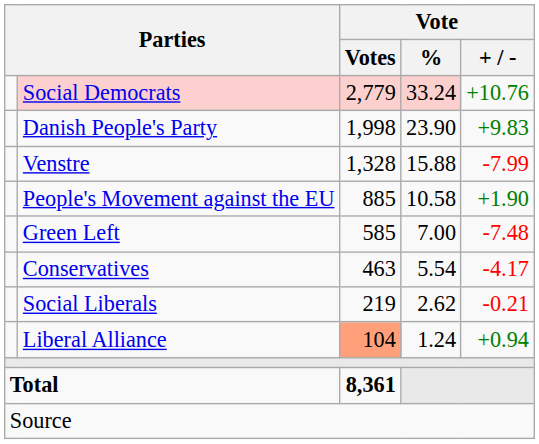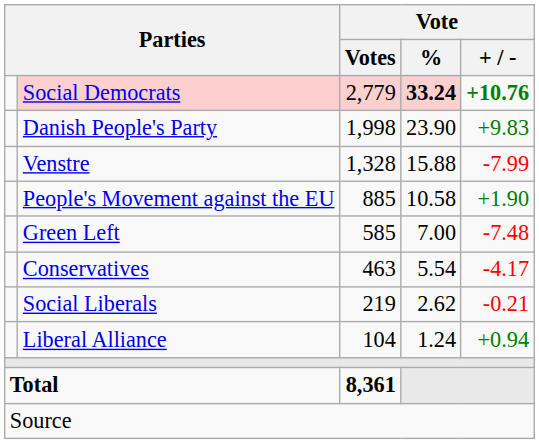(431, 92) normal -> (431, 92) bold
(498, 92) normal -> (498, 92) bold
(379, 339) lightsalmon background -> (379, 339) no background
